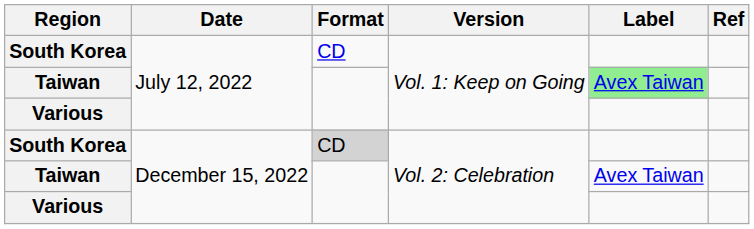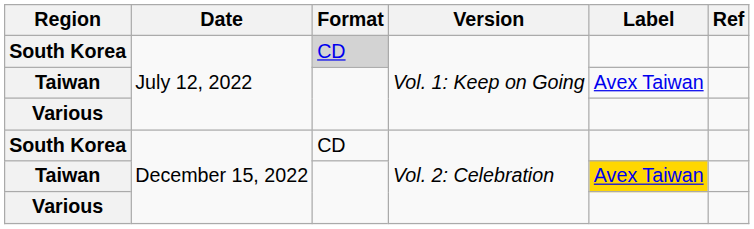(331, 51) no background -> (331, 51) lightgrey background
(649, 82) lightgreen background -> (649, 82) no background
(331, 144) lightgrey background -> (331, 144) no background
(649, 176) no background -> (649, 176) gold background
